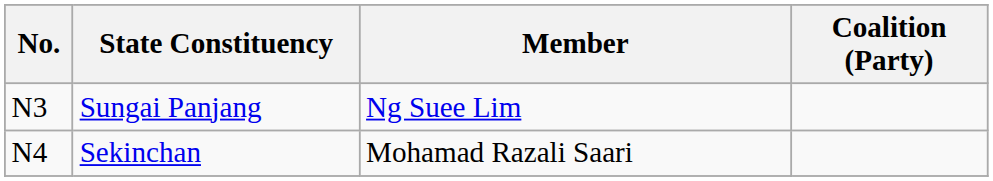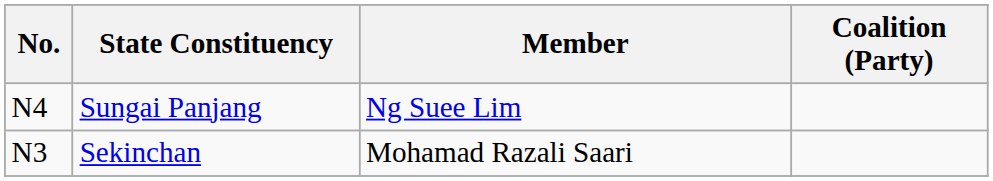(29, 106) N3 -> (29, 106) N4
(29, 152) N4 -> (29, 152) N3
